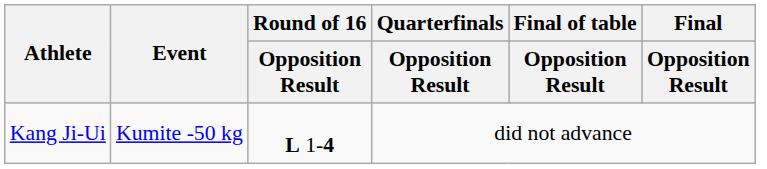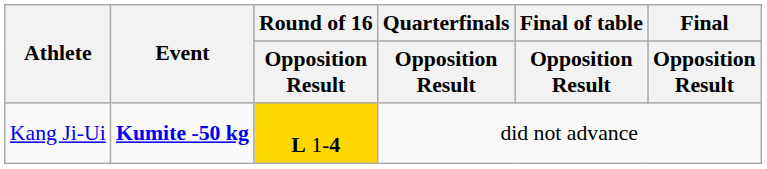(179, 133) normal -> (182, 133) bold
(310, 145) no background -> (316, 145) gold background
